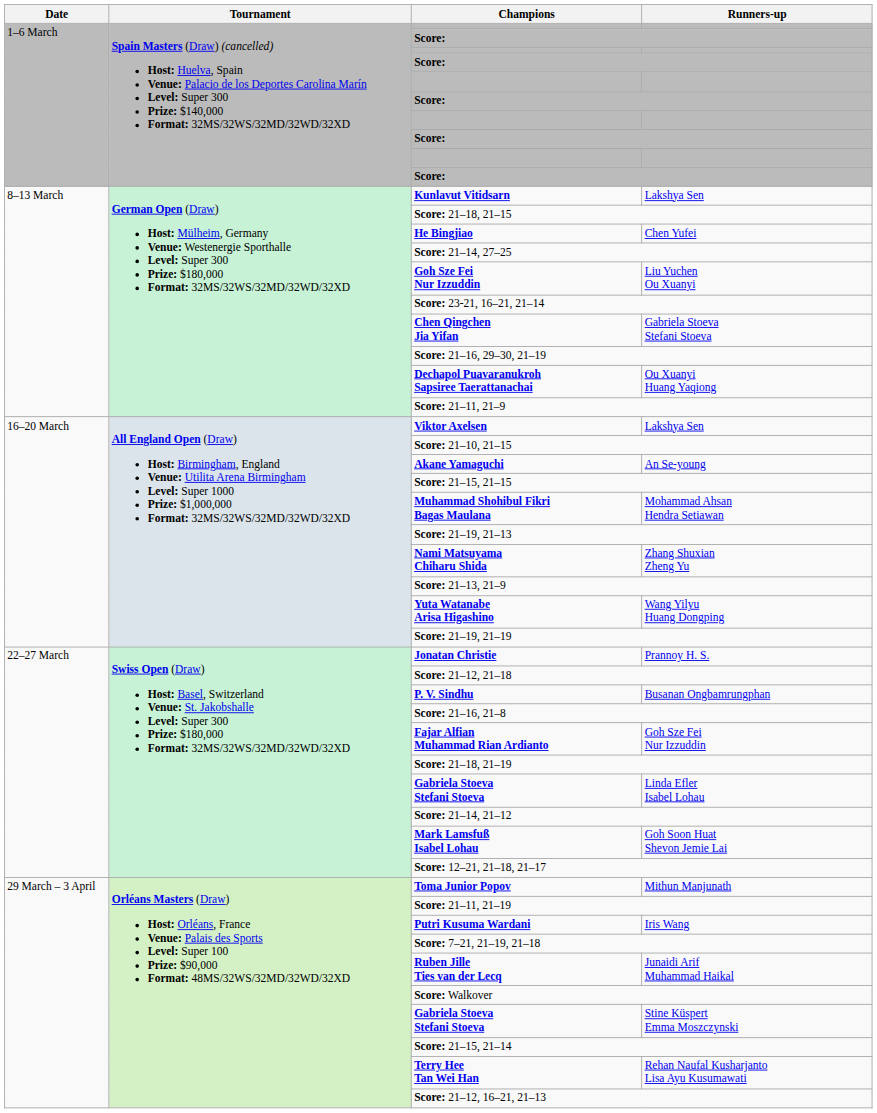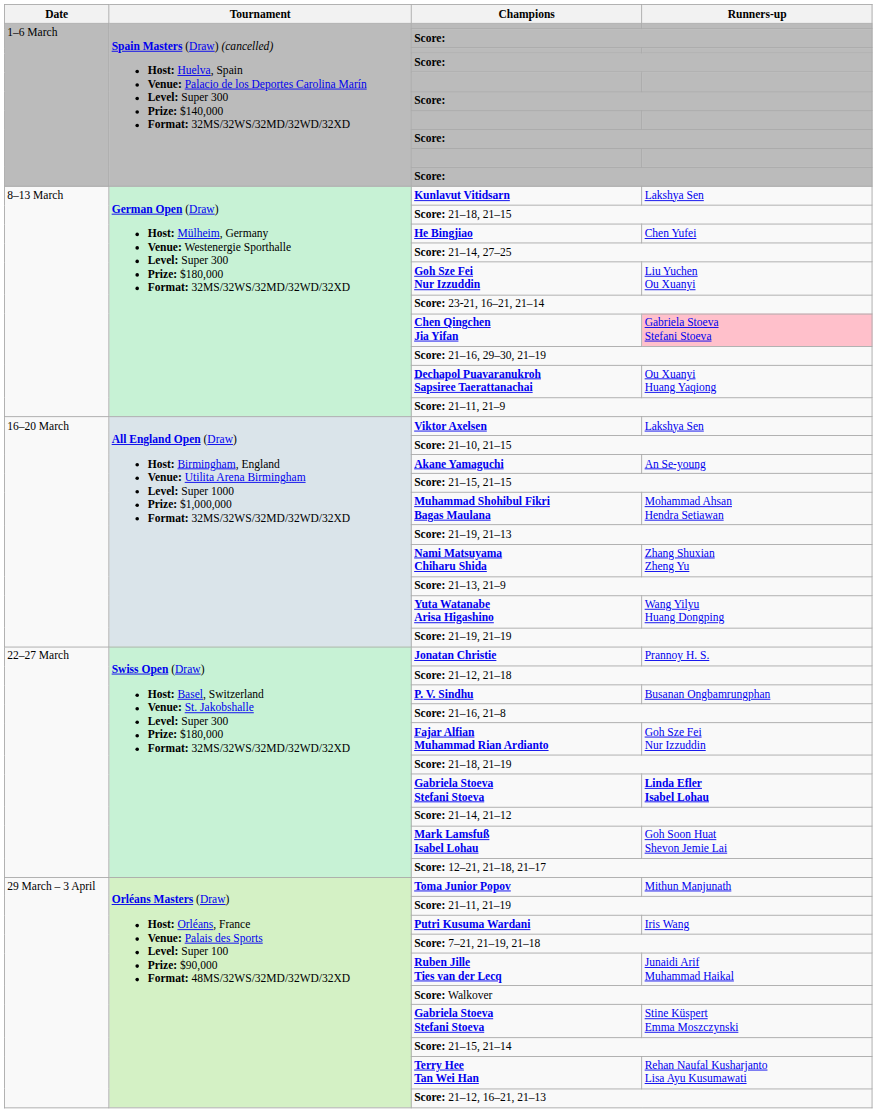(682, 329) no background -> (682, 329) pink background
(675, 790) normal -> (677, 790) bold
